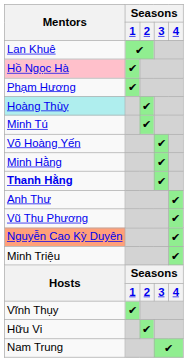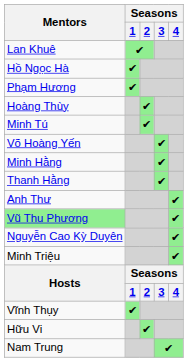(38, 68) pink background -> (38, 68) no background
(38, 106) paleturquoise background -> (38, 106) no background
(40, 180) bold -> (38, 180) normal
(48, 218) no background -> (48, 218) lightgreen background
(65, 237) lightsalmon background -> (65, 237) no background
